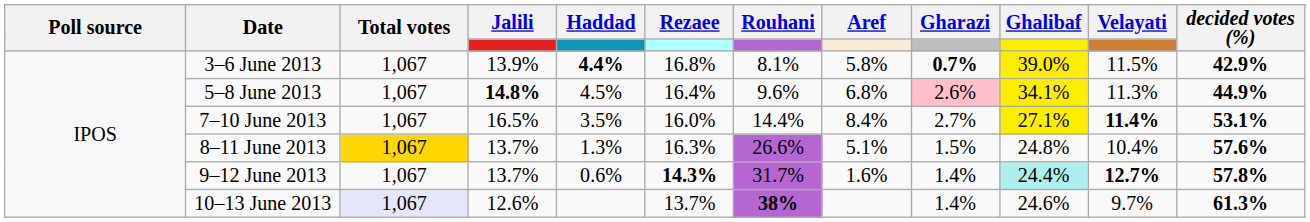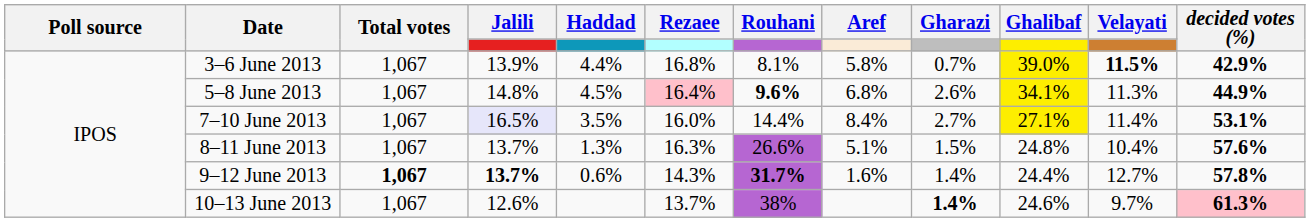(601, 64) bold -> (601, 64) normal
(955, 64) bold -> (955, 64) normal
(1132, 64) normal -> (1132, 64) bold
(512, 92) bold -> (512, 92) normal
(690, 92) no background -> (690, 92) pink background
(778, 92) normal -> (778, 92) bold
(955, 92) pink background -> (955, 92) no background
(512, 120) no background -> (512, 120) lavender background
(1132, 120) bold -> (1132, 120) normal
(404, 148) gold background -> (404, 148) no background
(404, 176) normal -> (404, 176) bold
(512, 176) normal -> (512, 176) bold
(690, 176) bold -> (690, 176) normal
(778, 176) normal -> (778, 176) bold
(1044, 176) paleturquoise background -> (1044, 176) no background
(1132, 176) bold -> (1132, 176) normal
(404, 203) lavender background -> (404, 203) no background
(778, 203) bold -> (778, 203) normal
(955, 203) normal -> (955, 203) bold
(1240, 203) no background -> (1240, 203) pink background
